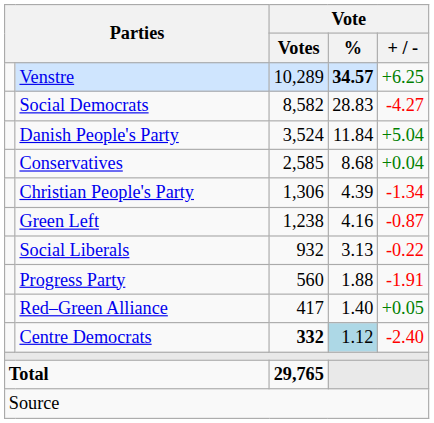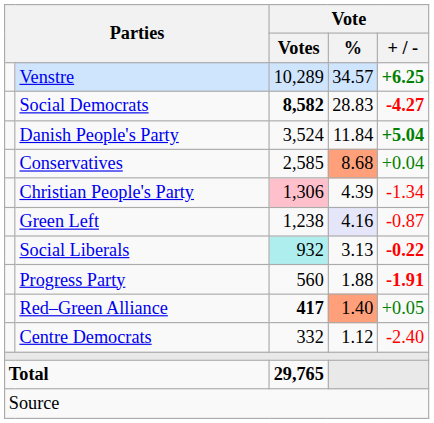(353, 76) bold -> (353, 76) normal
(403, 76) normal -> (403, 76) bold
(303, 105) normal -> (303, 105) bold
(405, 105) normal -> (405, 105) bold
(403, 134) normal -> (403, 134) bold
(357, 163) no background -> (357, 163) lightsalmon background
(303, 192) no background -> (303, 192) pink background
(357, 221) no background -> (357, 221) lavender background
(310, 250) no background -> (310, 250) paleturquoise background
(405, 250) normal -> (405, 250) bold
(405, 279) normal -> (405, 279) bold
(310, 308) normal -> (310, 308) bold
(357, 308) no background -> (357, 308) lightsalmon background
(310, 337) bold -> (310, 337) normal
(357, 337) lightblue background -> (357, 337) no background
